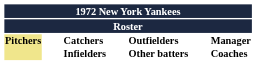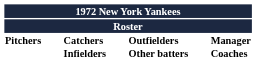(23, 41) khaki background -> (23, 41) no background
